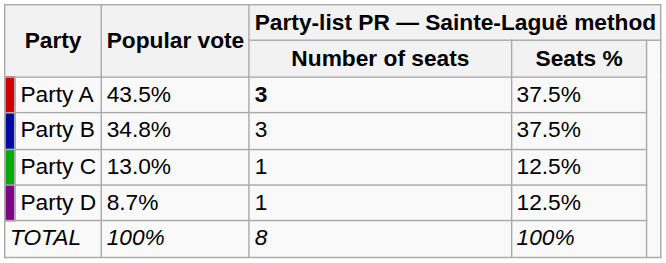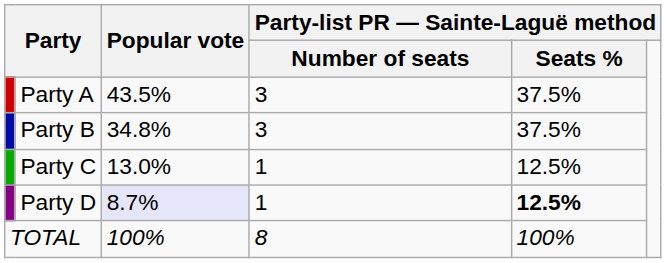(261, 94) bold -> (261, 94) normal
(133, 202) no background -> (133, 202) lavender background
(549, 202) normal -> (549, 202) bold
